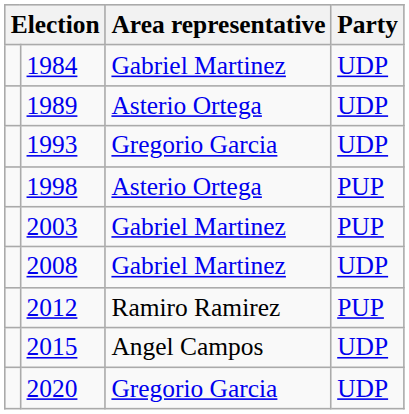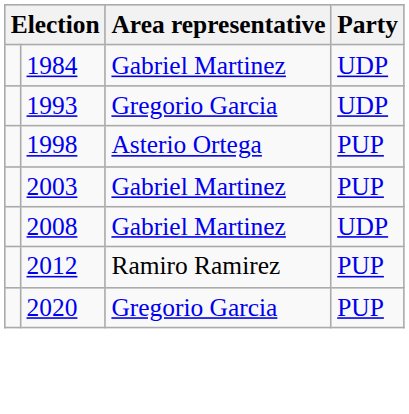- row: (52, 105)
- row: (52, 347)
(363, 387) UDP -> (361, 307) PUP
